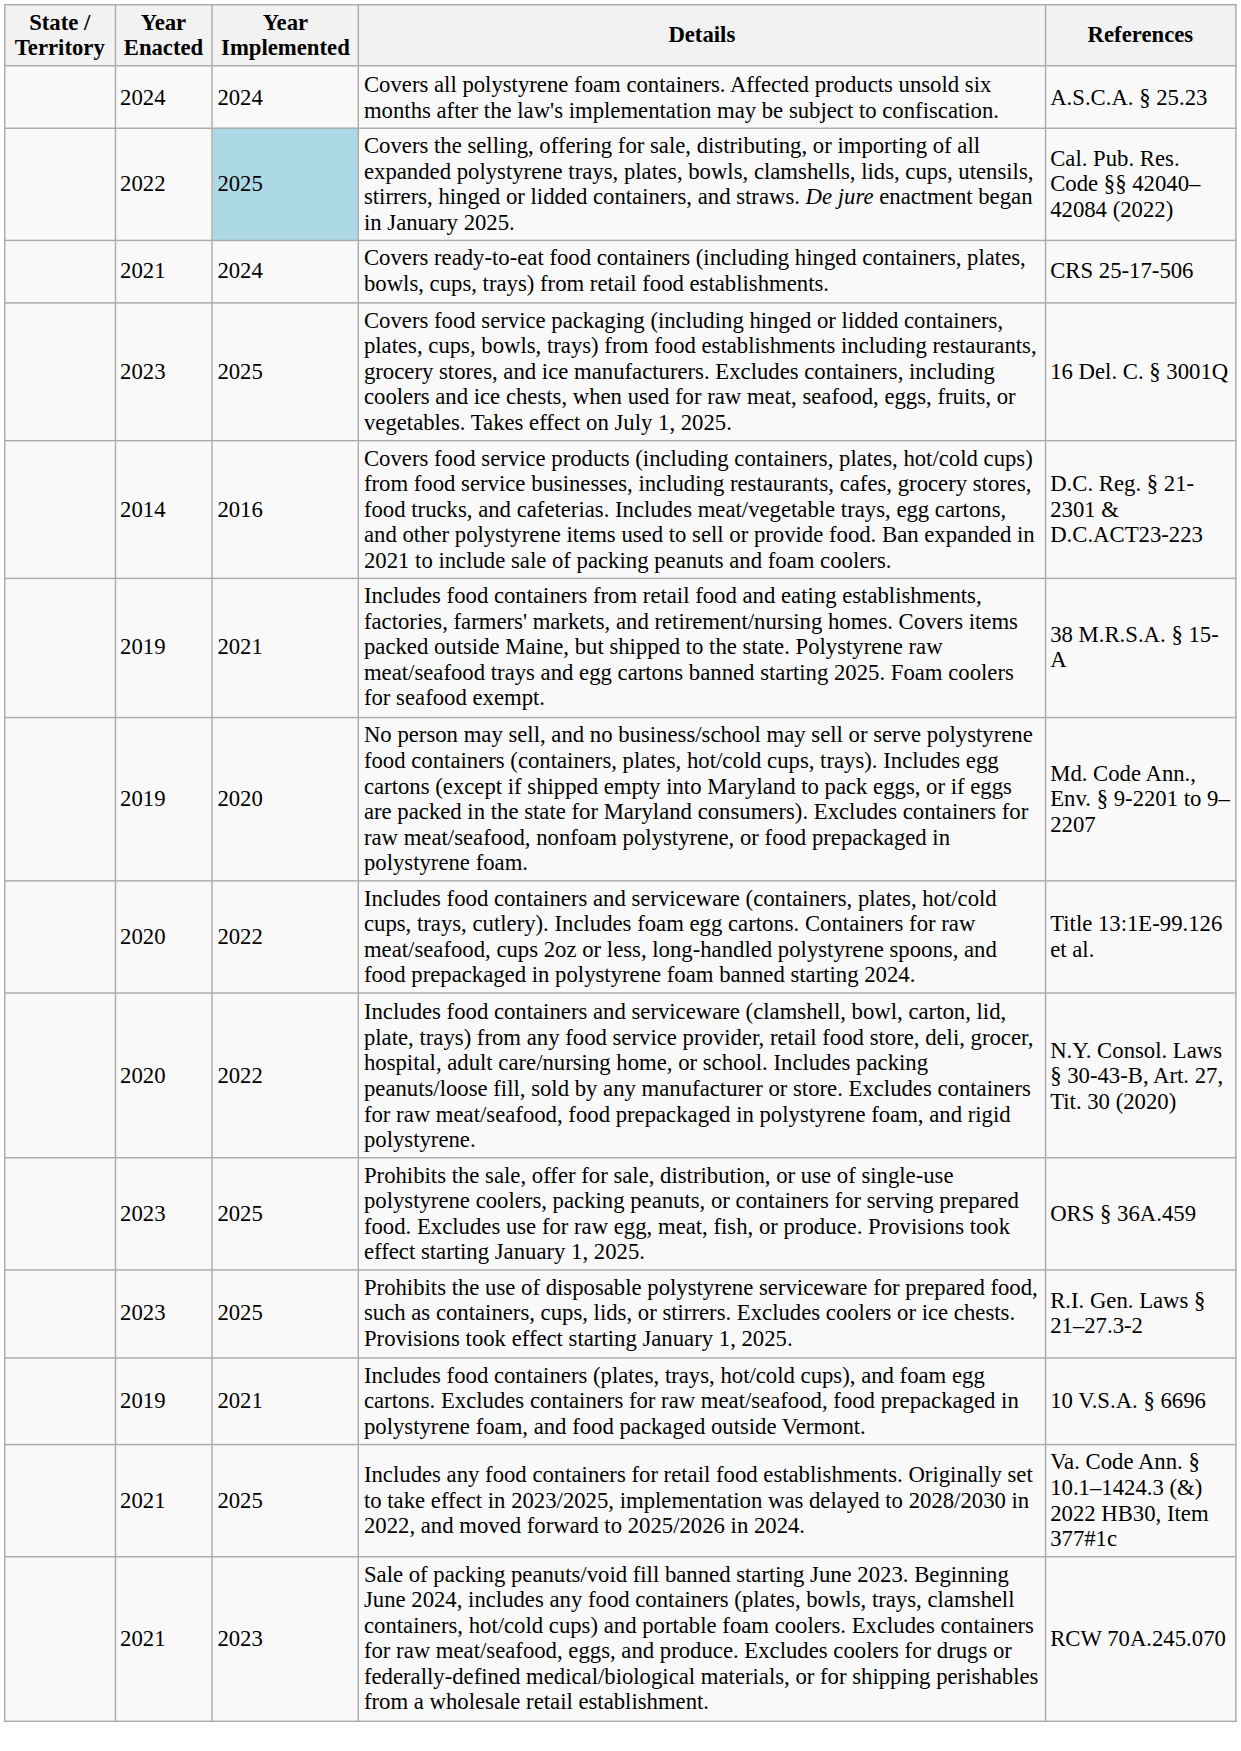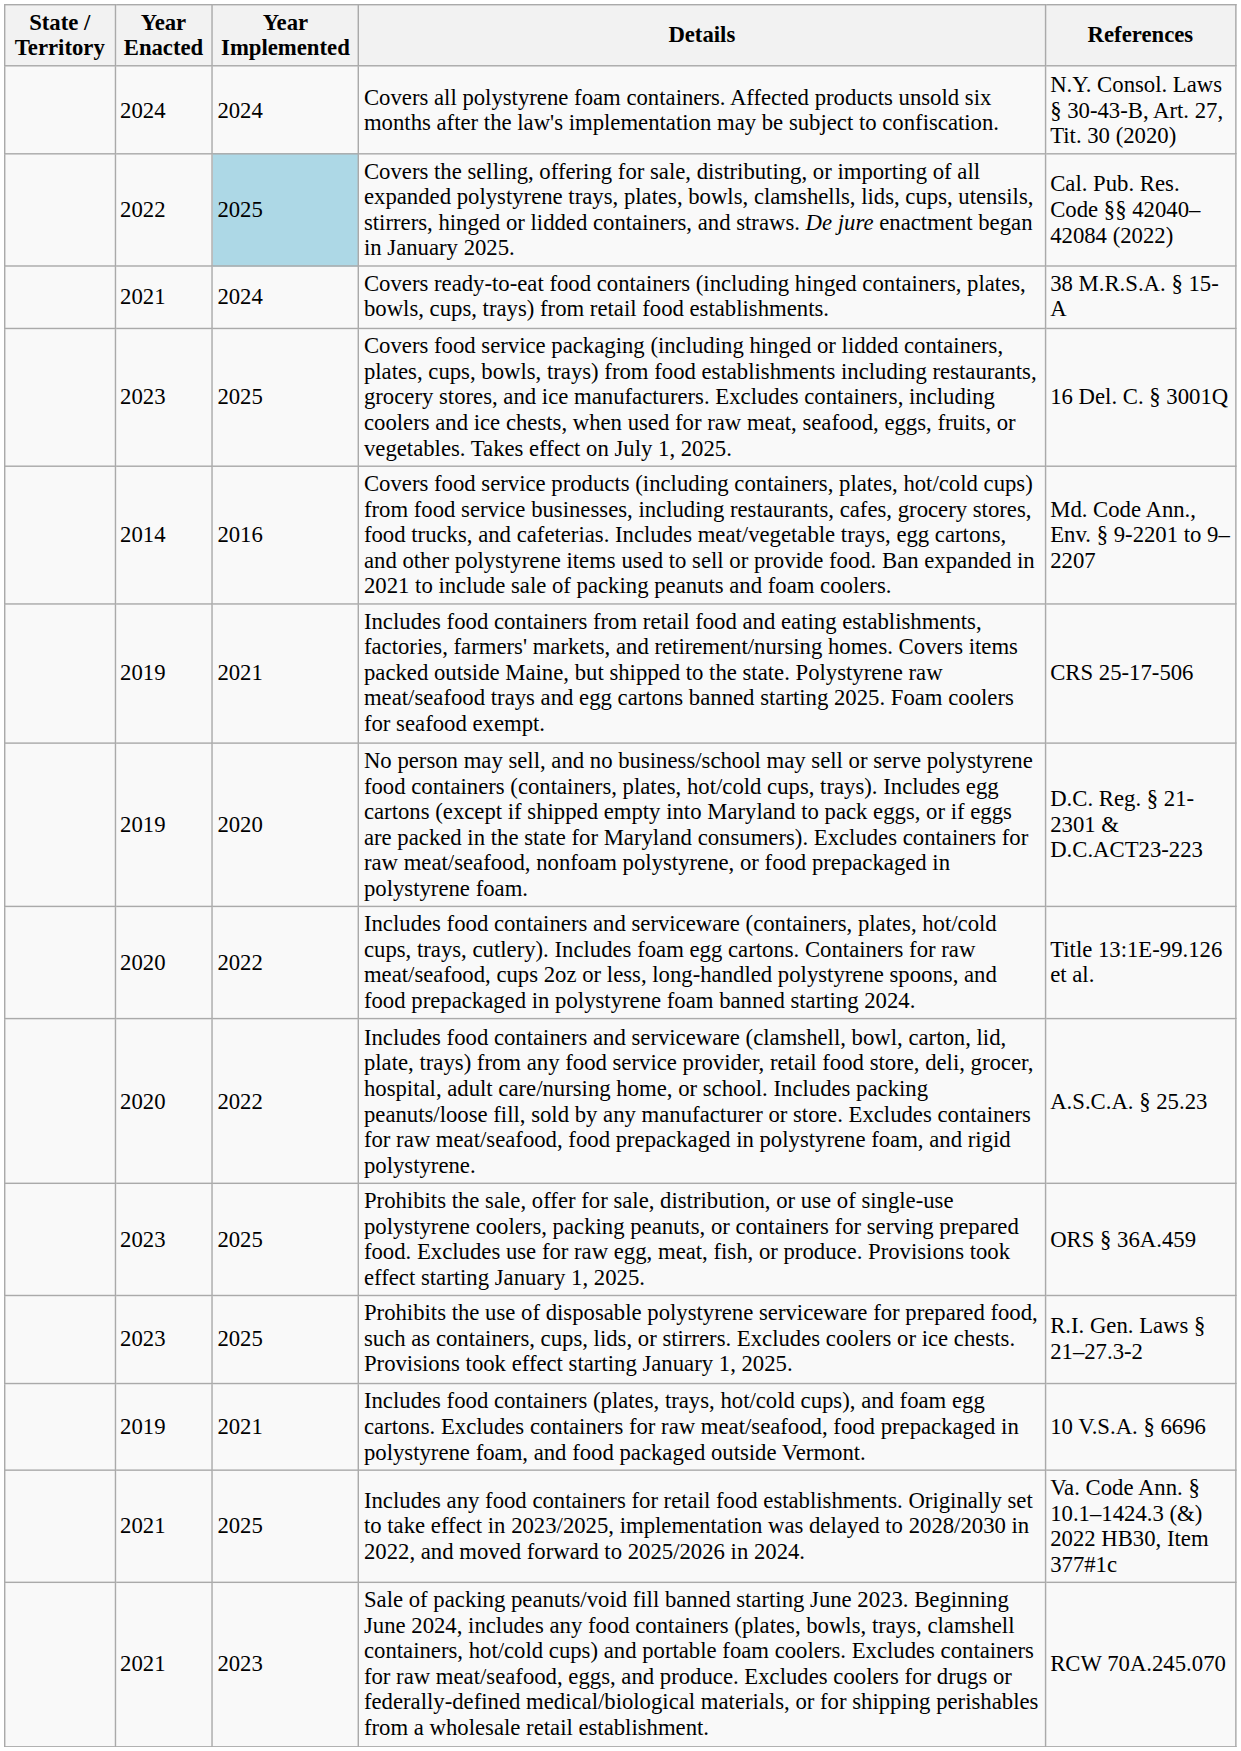(1129, 96) A.S.C.A. § 25.23 -> (1137, 109) N.Y. Consol. Laws § 30-43-B, Art. 27, Tit. 30 (2020)
(1122, 271) CRS 25-17-506 -> (1134, 296) 38 M.R.S.A. § 15-A
(1127, 509) D.C. Reg. § 21-2301 & D.C.ACT23-223 -> (1140, 534) Md. Code Ann., Env. § 9-2201 to 9–2207
(1134, 647) 38 M.R.S.A. § 15-A -> (1122, 673) CRS 25-17-506
(1140, 798) Md. Code Ann., Env. § 9-2201 to 9–2207 -> (1127, 824) D.C. Reg. § 21-2301 & D.C.ACT23-223
(1137, 1075) N.Y. Consol. Laws § 30-43-B, Art. 27, Tit. 30 (2020) -> (1129, 1100) A.S.C.A. § 25.23
